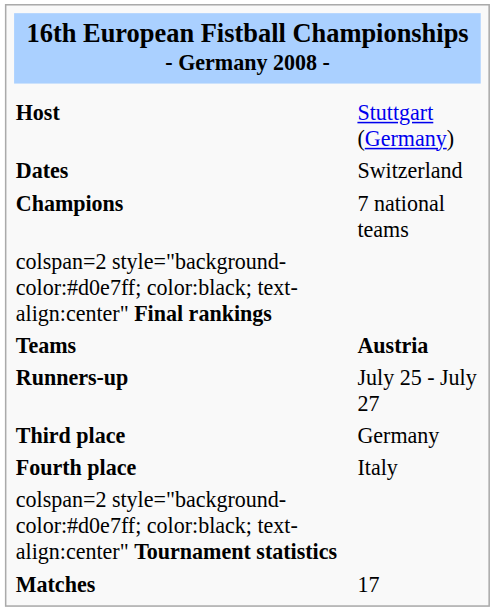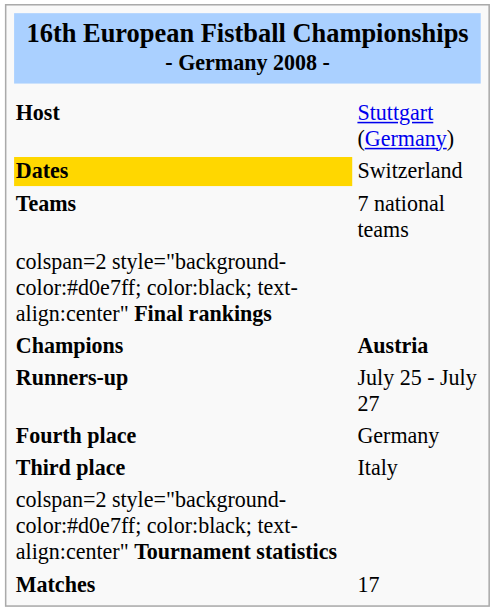(42, 170) no background -> (42, 170) gold background
(70, 202) Champions -> (46, 202) Teams
(46, 344) Teams -> (70, 344) Champions
(70, 435) Third place -> (76, 435) Fourth place
(76, 467) Fourth place -> (70, 467) Third place
